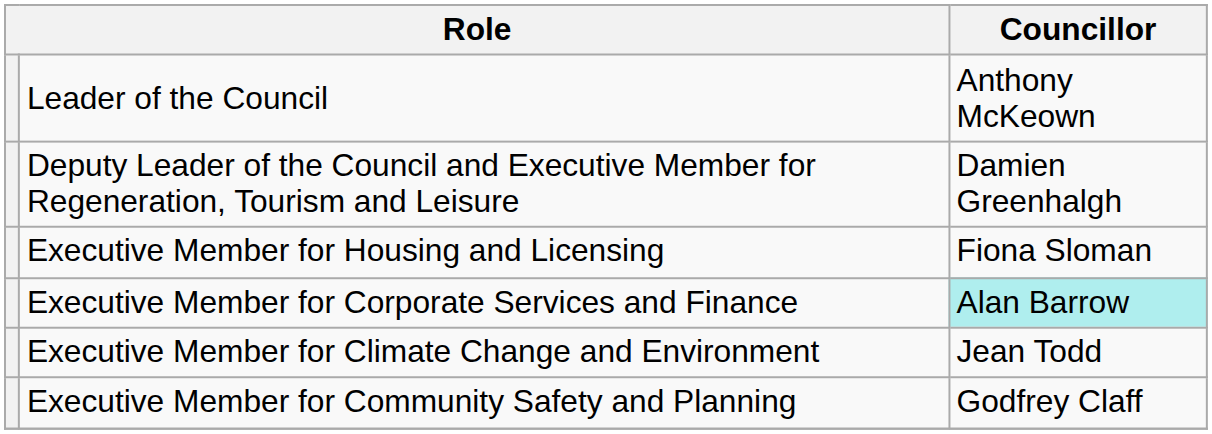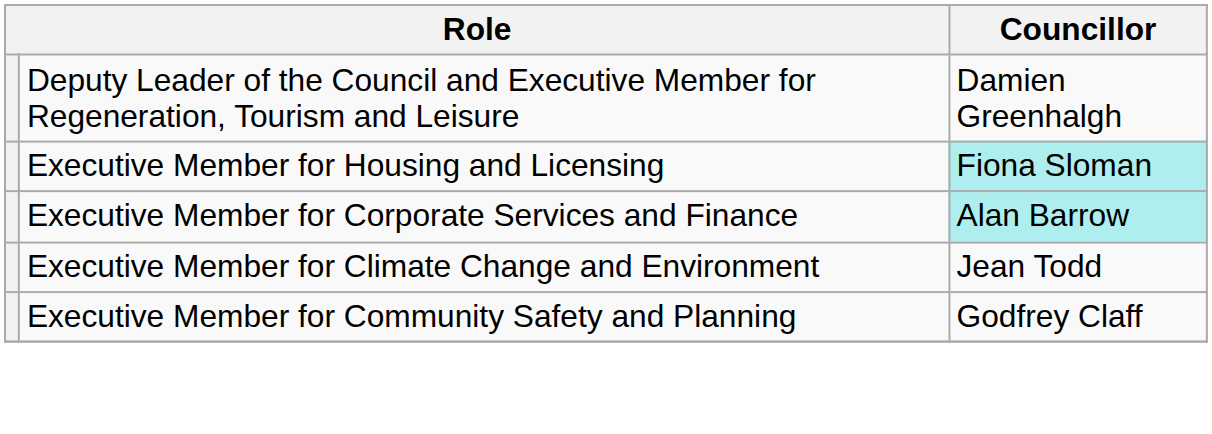- row: (177, 97)
(1054, 251) no background -> (1054, 165) paleturquoise background
